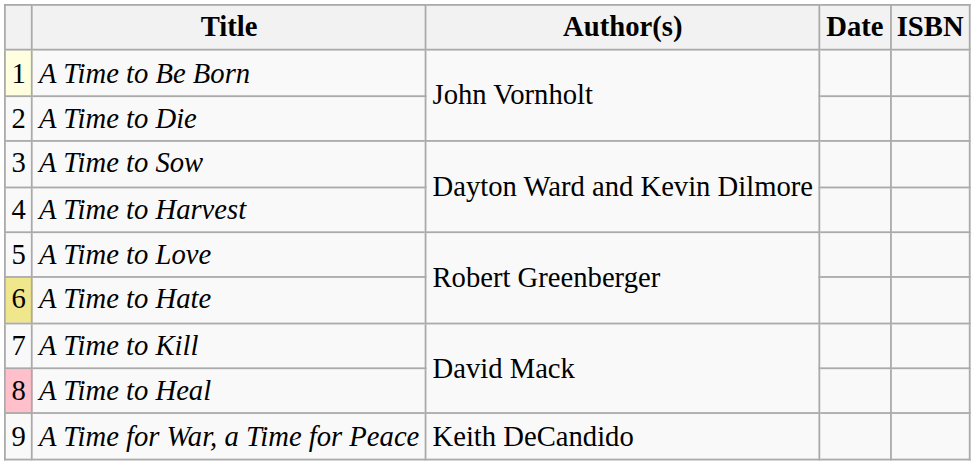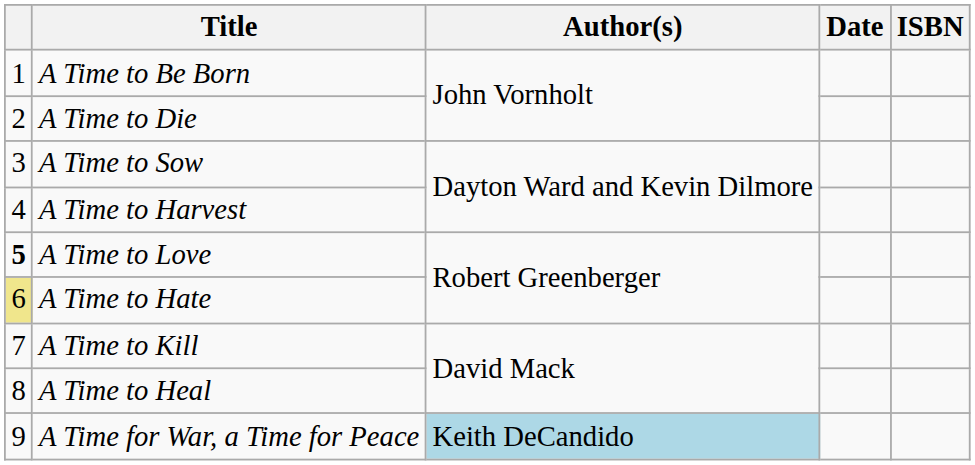(19, 72) lightyellow background -> (19, 72) no background
(19, 254) normal -> (19, 254) bold
(19, 390) pink background -> (19, 390) no background
(533, 436) no background -> (533, 436) lightblue background
